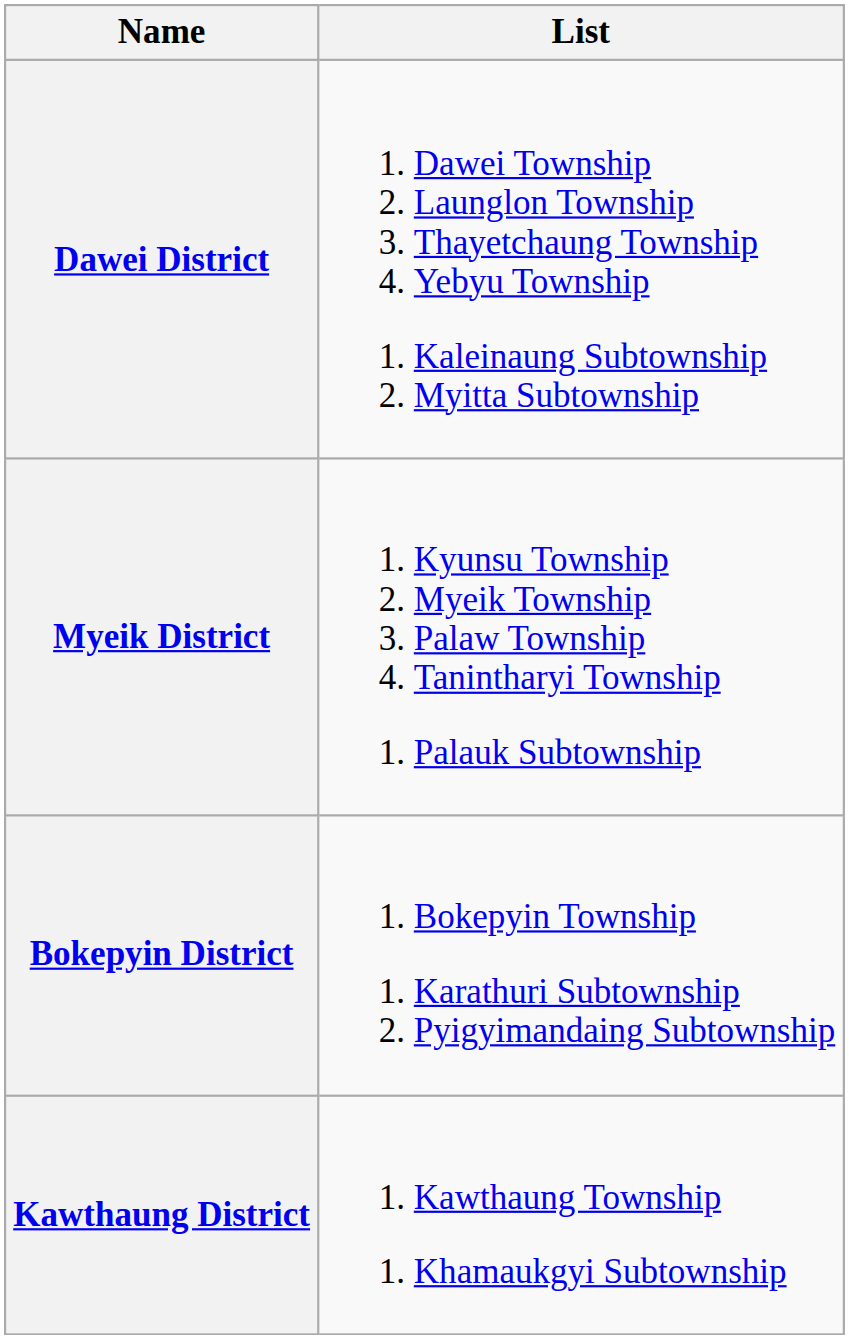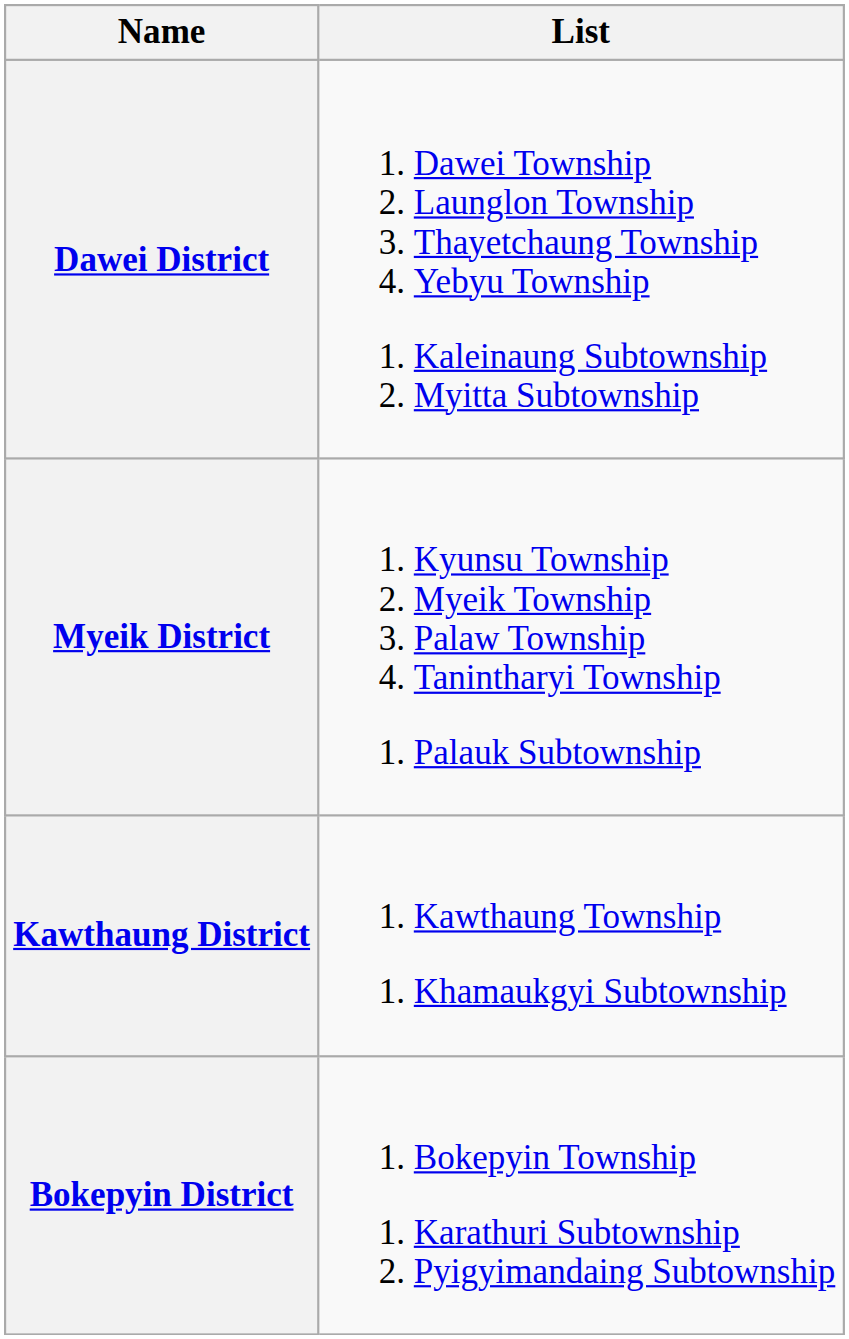rows swapped: (162, 954) <-> (162, 1213)
